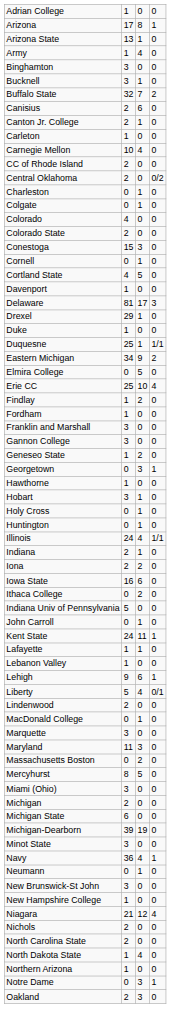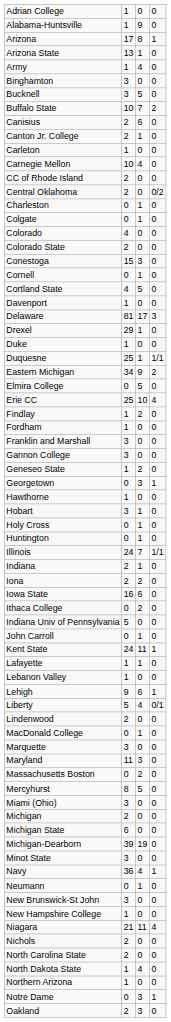+ row: (44, 26)
(140, 81) 1 -> (140, 95) 5
(129, 95) 32 -> (129, 109) 10
(140, 539) 4 -> (140, 553) 7
(142, 914) 12 -> (142, 928) 11
